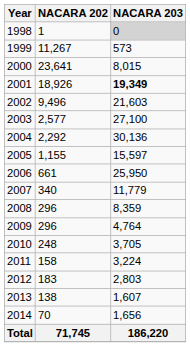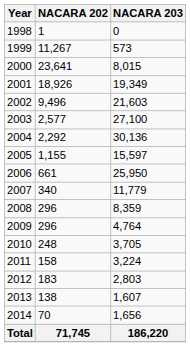(116, 31) lightgrey background -> (116, 31) no background
(130, 84) bold -> (130, 84) normal
